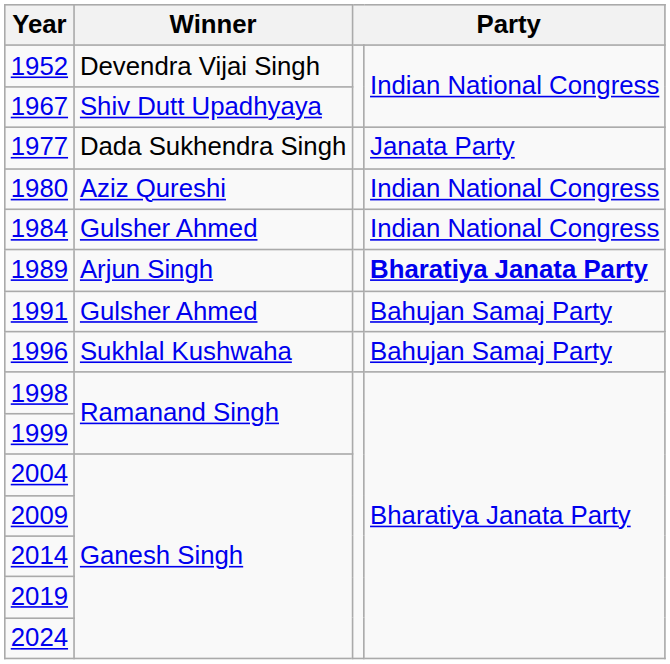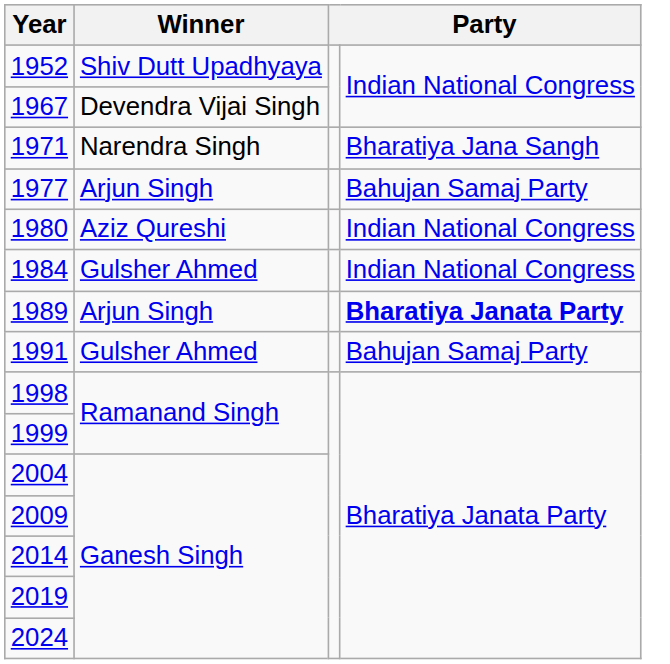(200, 65) Devendra Vijai Singh -> (201, 65) Shiv Dutt Upadhyaya
(201, 106) Shiv Dutt Upadhyaya -> (200, 106) Devendra Vijai Singh
+ row: (39, 147)
(213, 147) Dada Sukhendra Singh -> (147, 188) Arjun Singh
(442, 147) Janata Party -> (467, 188) Bahujan Samaj Party
- row: (39, 351)
